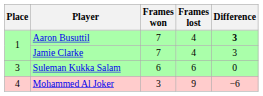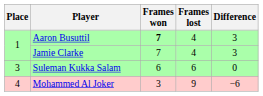(158, 38) normal -> (158, 38) bold
(235, 38) bold -> (235, 38) normal
